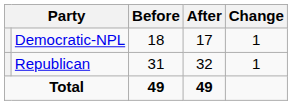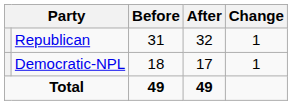rows swapped: (52, 64) <-> (70, 40)
